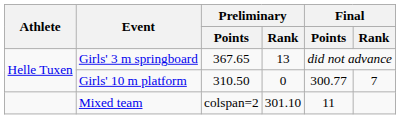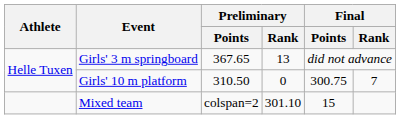(329, 81) 300.77 -> (329, 81) 300.75
(329, 103) 11 -> (329, 103) 15
